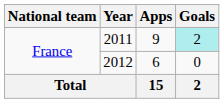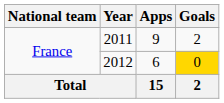(197, 39) paleturquoise background -> (197, 39) no background
(197, 62) no background -> (197, 62) gold background
